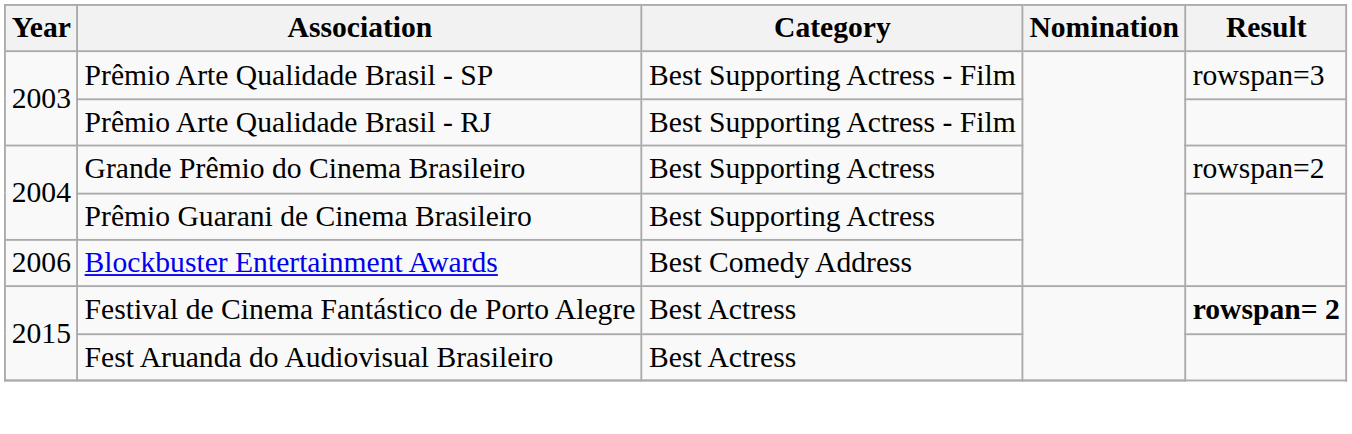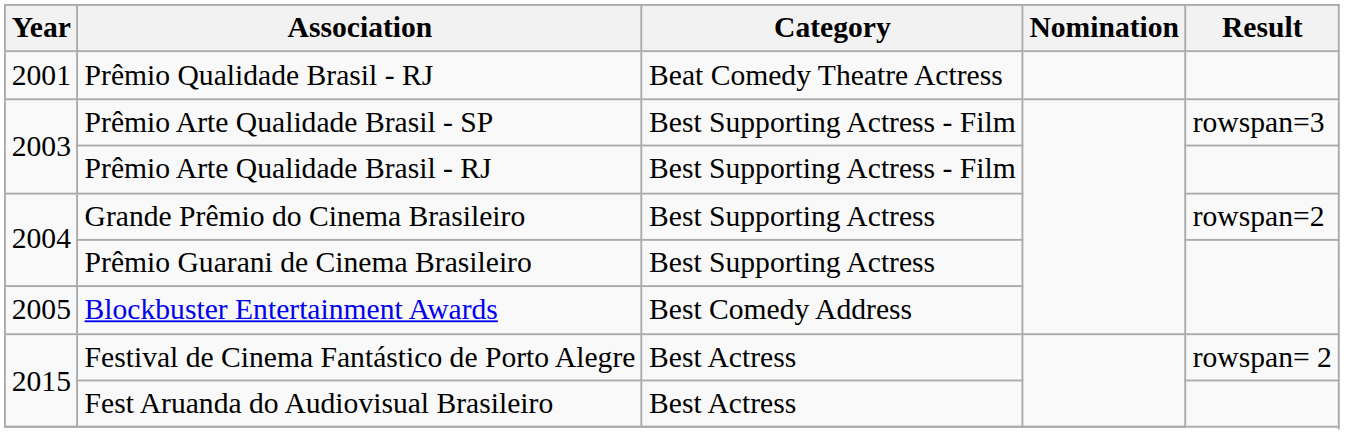+ row: (259, 74)
(41, 262) 2006 -> (41, 309) 2005
(1266, 309) bold -> (1262, 356) normal
